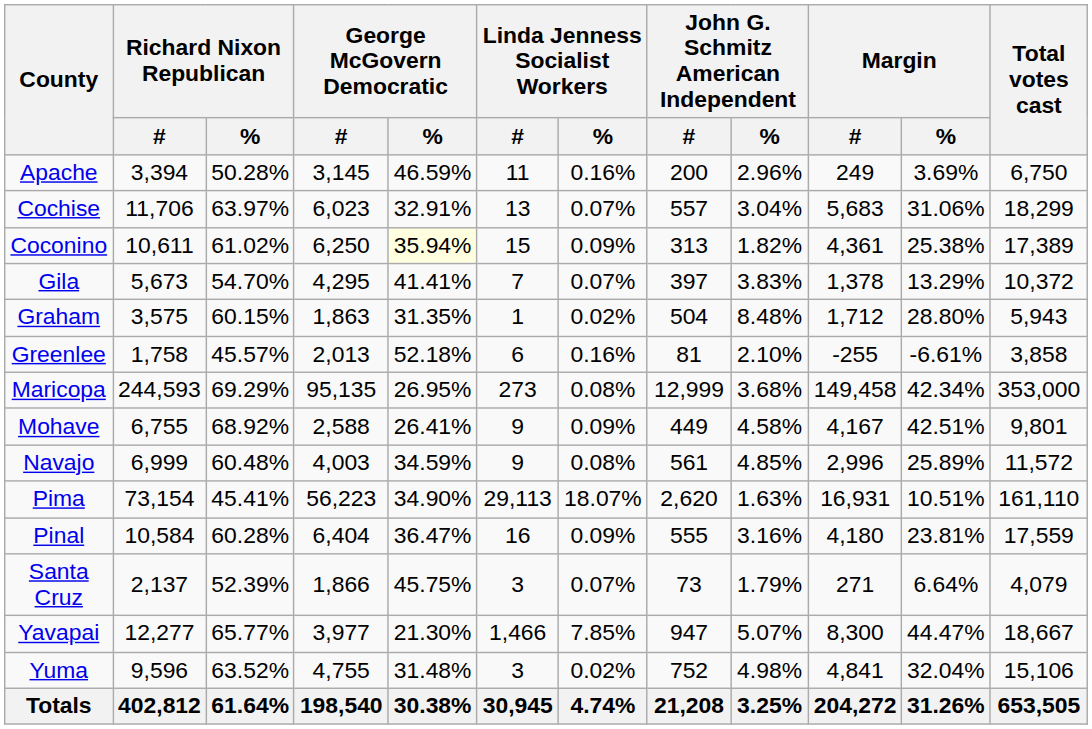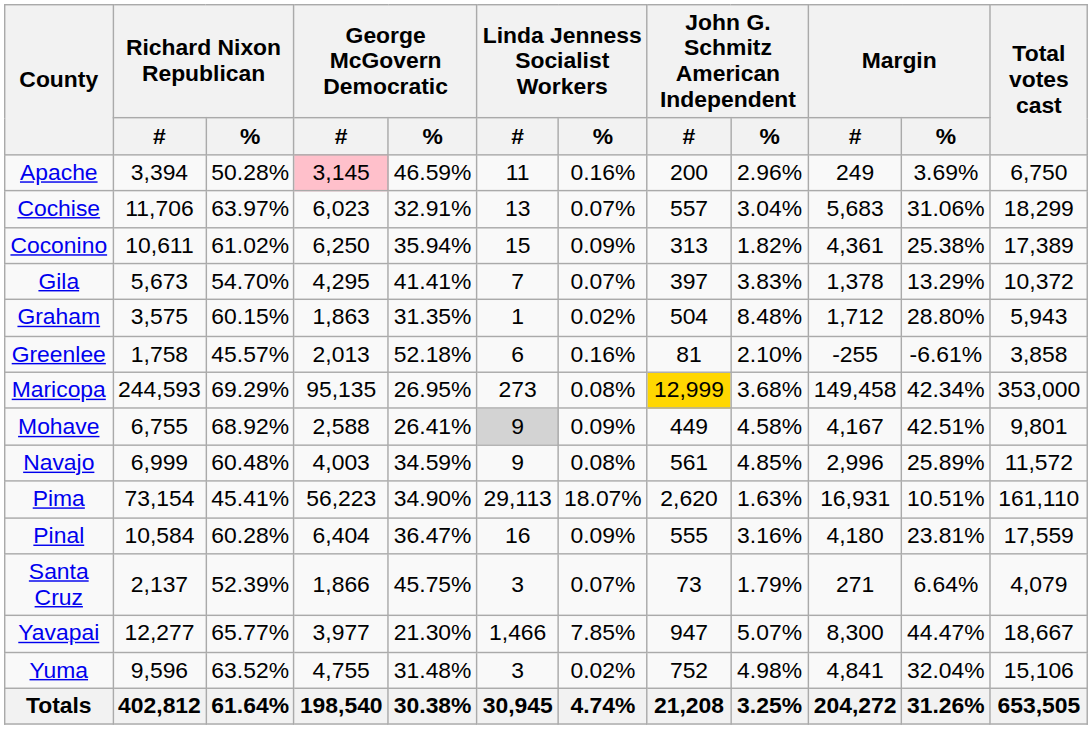(341, 172) no background -> (341, 172) pink background
(433, 245) lightyellow background -> (433, 245) no background
(689, 390) no background -> (689, 390) gold background
(518, 426) no background -> (518, 426) lightgrey background
